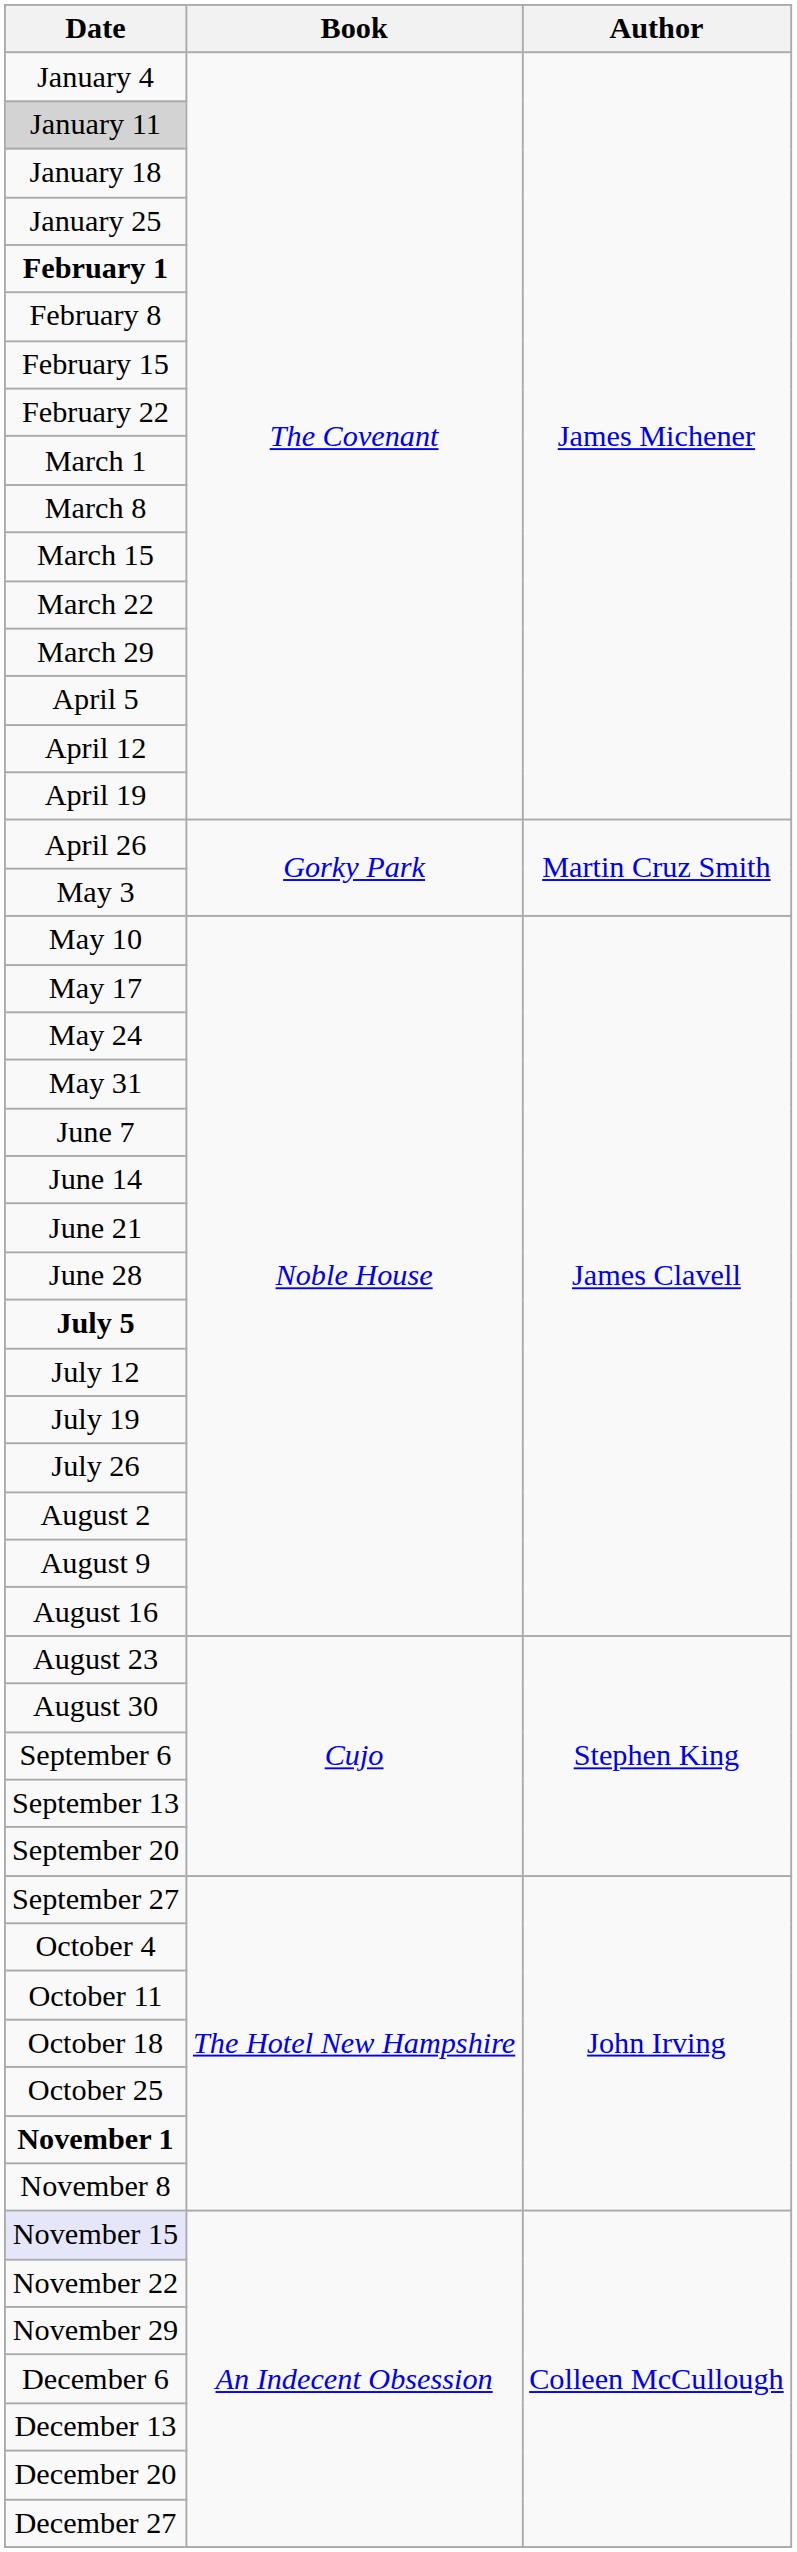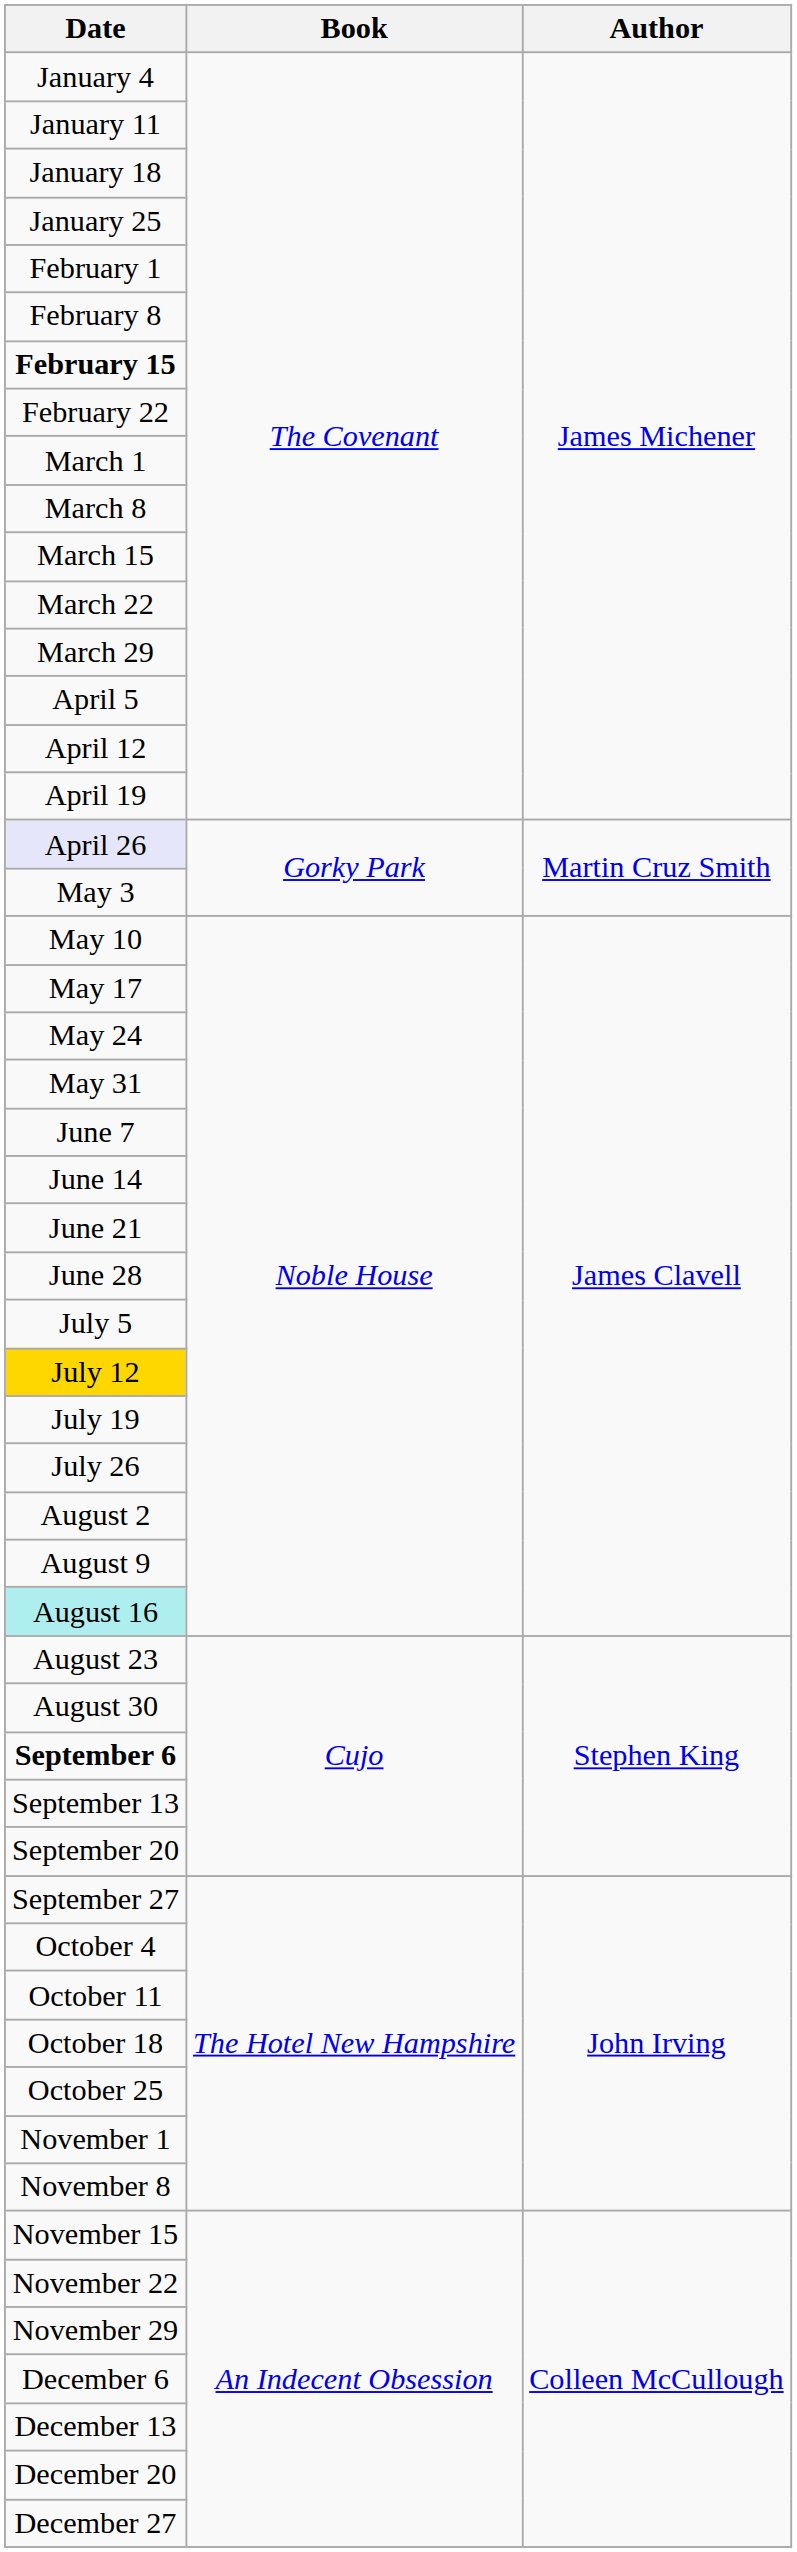(95, 124) lightgrey background -> (95, 124) no background
(95, 268) bold -> (95, 268) normal
(95, 364) normal -> (95, 364) bold
(95, 843) no background -> (95, 843) lavender background
(95, 1323) bold -> (95, 1323) normal
(95, 1371) no background -> (95, 1371) gold background
(95, 1611) no background -> (95, 1611) paleturquoise background
(95, 1754) normal -> (95, 1754) bold
(95, 2138) bold -> (95, 2138) normal
(95, 2234) lavender background -> (95, 2234) no background
